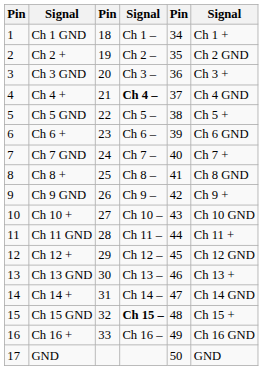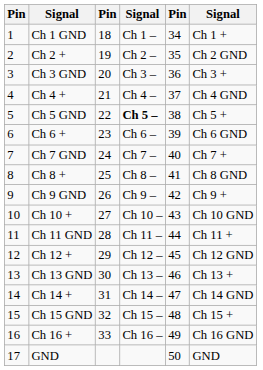(140, 94) bold -> (139, 94) normal
(139, 114) normal -> (140, 114) bold
(143, 315) bold -> (142, 315) normal
